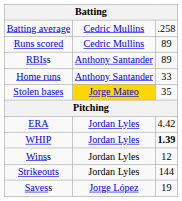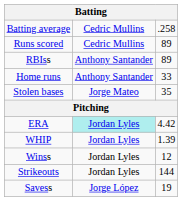(114, 92) gold background -> (114, 92) no background
(114, 124) no background -> (114, 124) paleturquoise background
(166, 140) bold -> (166, 140) normal
